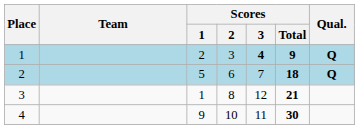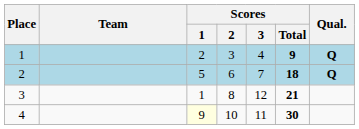(261, 54) bold -> (261, 54) normal
(202, 114) no background -> (202, 114) lightyellow background
